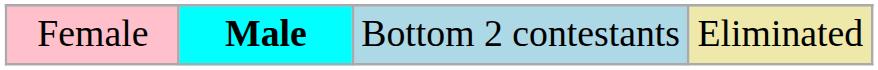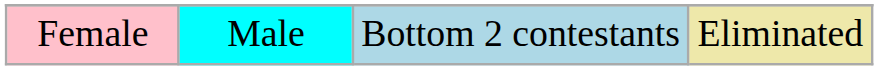(266, 34) bold -> (266, 34) normal
